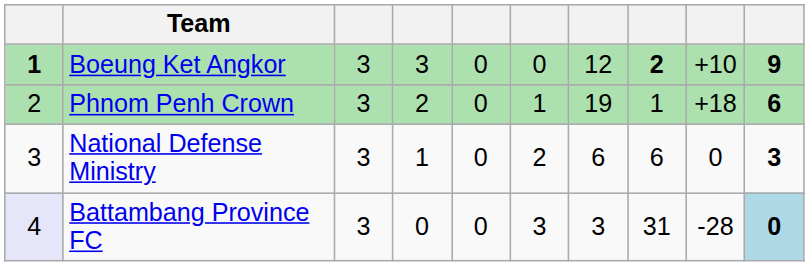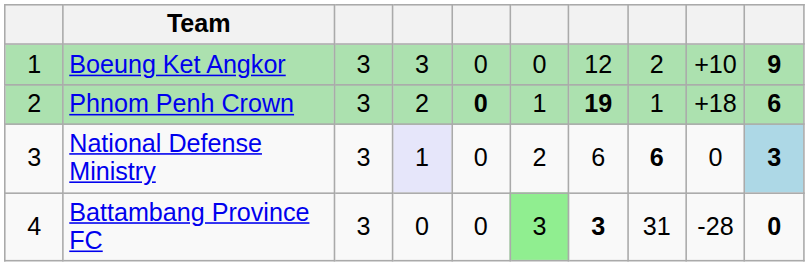(34, 64) bold -> (34, 64) normal
(657, 64) bold -> (657, 64) normal
(481, 104) normal -> (481, 104) bold
(598, 104) normal -> (598, 104) bold
(422, 158) no background -> (422, 158) lavender background
(657, 158) normal -> (657, 158) bold
(774, 158) no background -> (774, 158) lightblue background
(34, 226) lavender background -> (34, 226) no background
(539, 226) no background -> (539, 226) lightgreen background
(598, 226) normal -> (598, 226) bold
(774, 226) lightblue background -> (774, 226) no background
